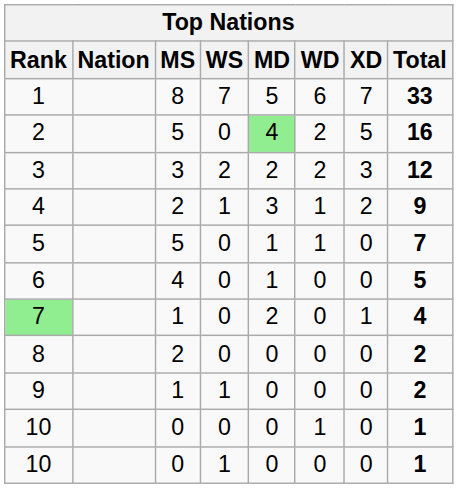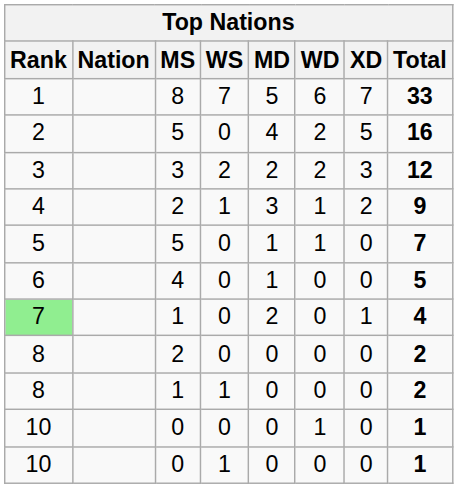(272, 133) lightgreen background -> (272, 133) no background
(38, 390) 9 -> (38, 390) 8
